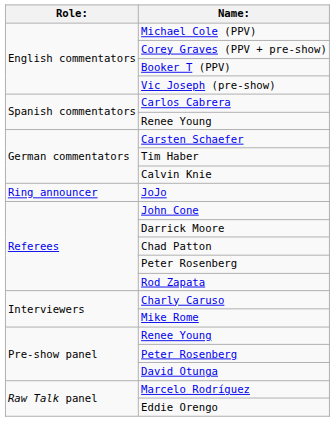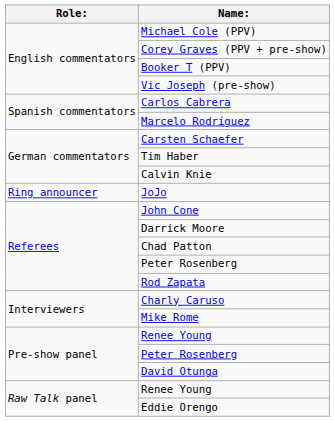(176, 121) Renee Young -> (196, 121) Marcelo Rodríguez
(196, 389) Marcelo Rodríguez -> (176, 389) Renee Young
